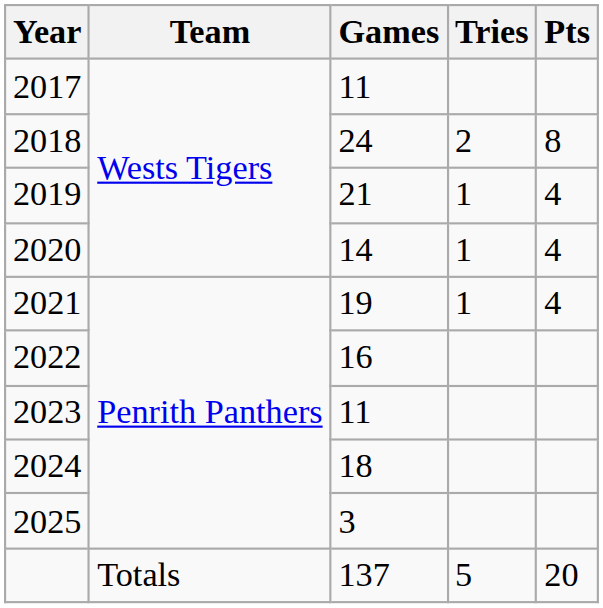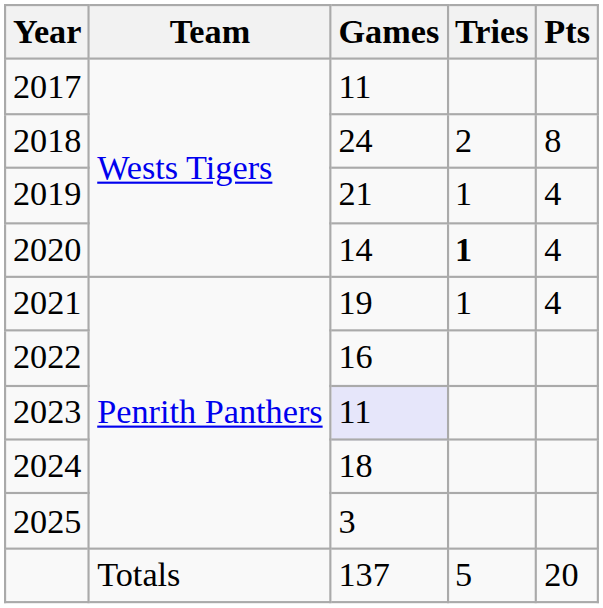(464, 248) normal -> (464, 248) bold
(355, 411) no background -> (355, 411) lavender background
